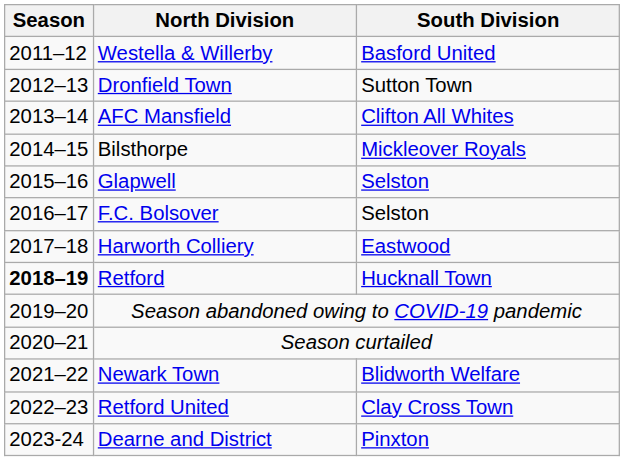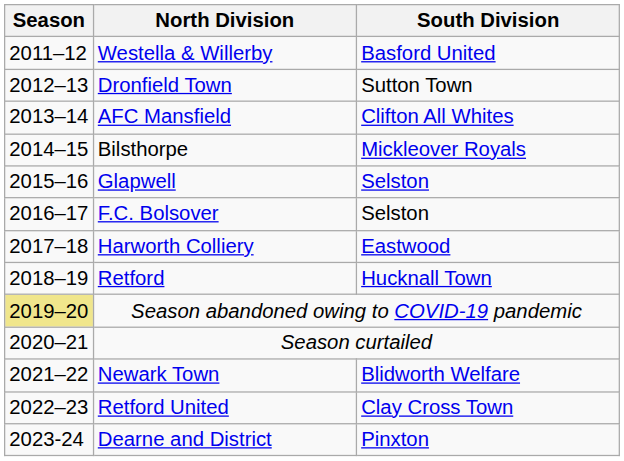(49, 278) bold -> (49, 278) normal
(49, 310) no background -> (49, 310) khaki background
